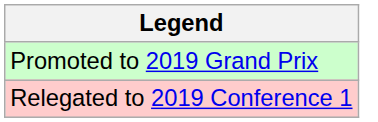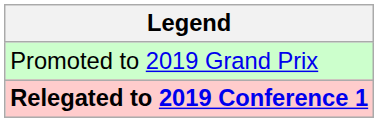(181, 98) normal -> (189, 98) bold
